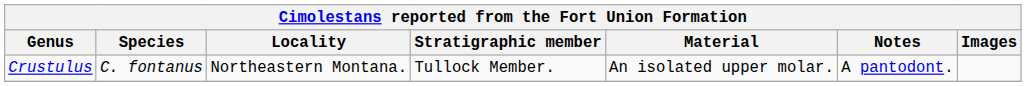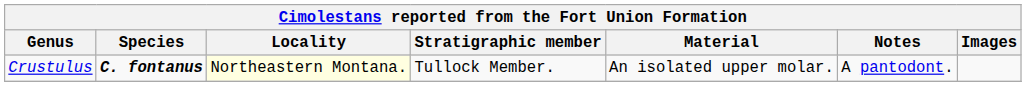(151, 68) normal -> (151, 68) bold
(309, 68) no background -> (309, 68) lightyellow background
